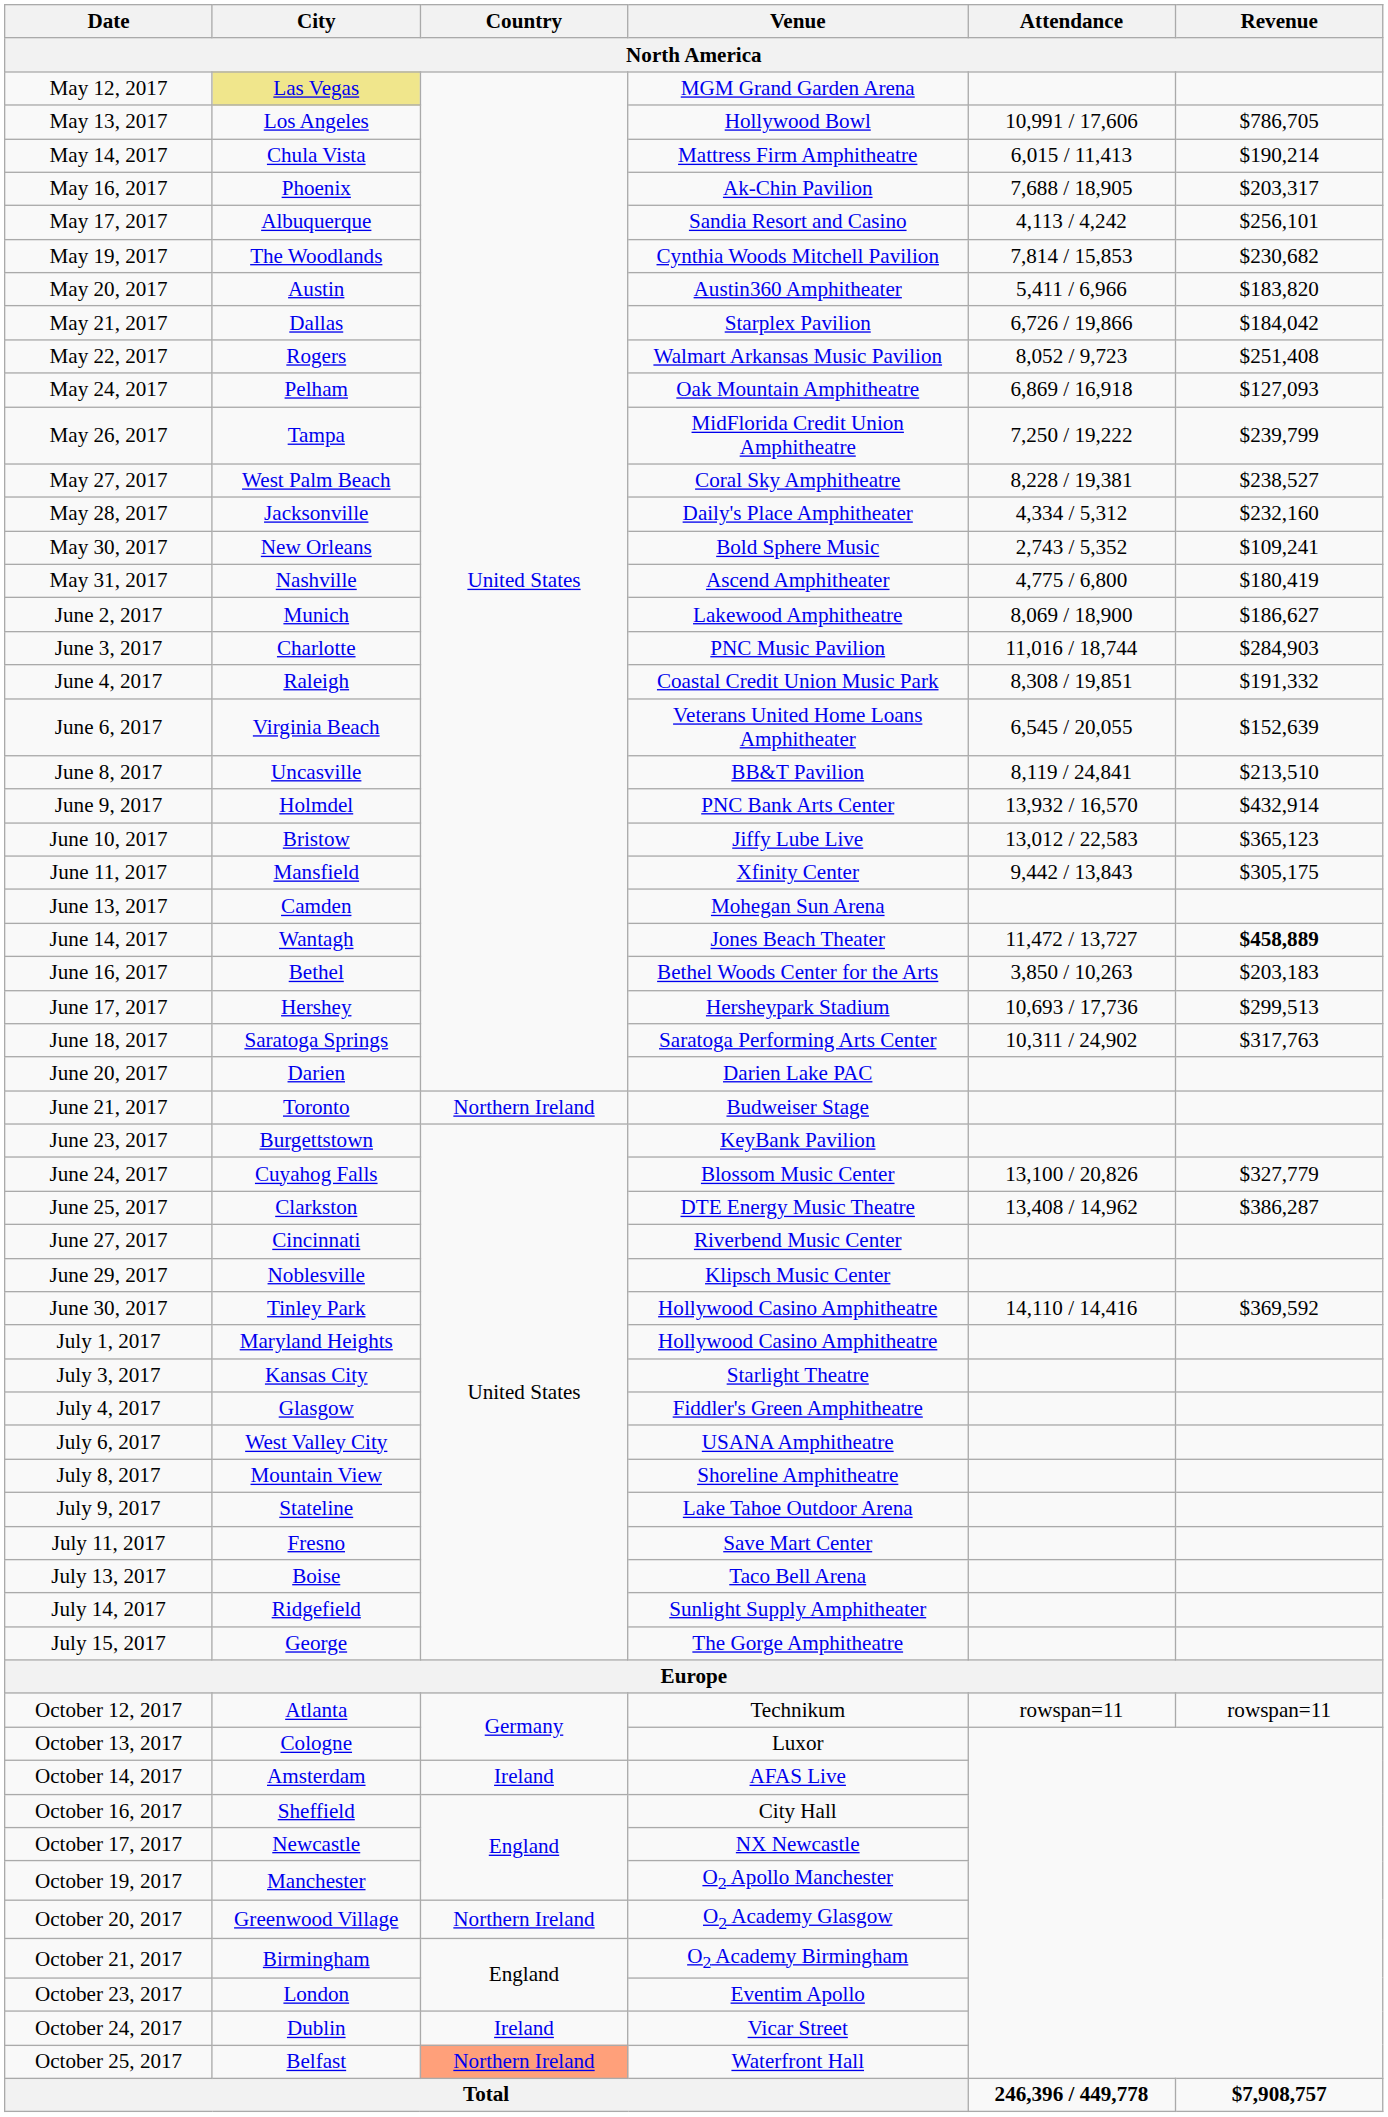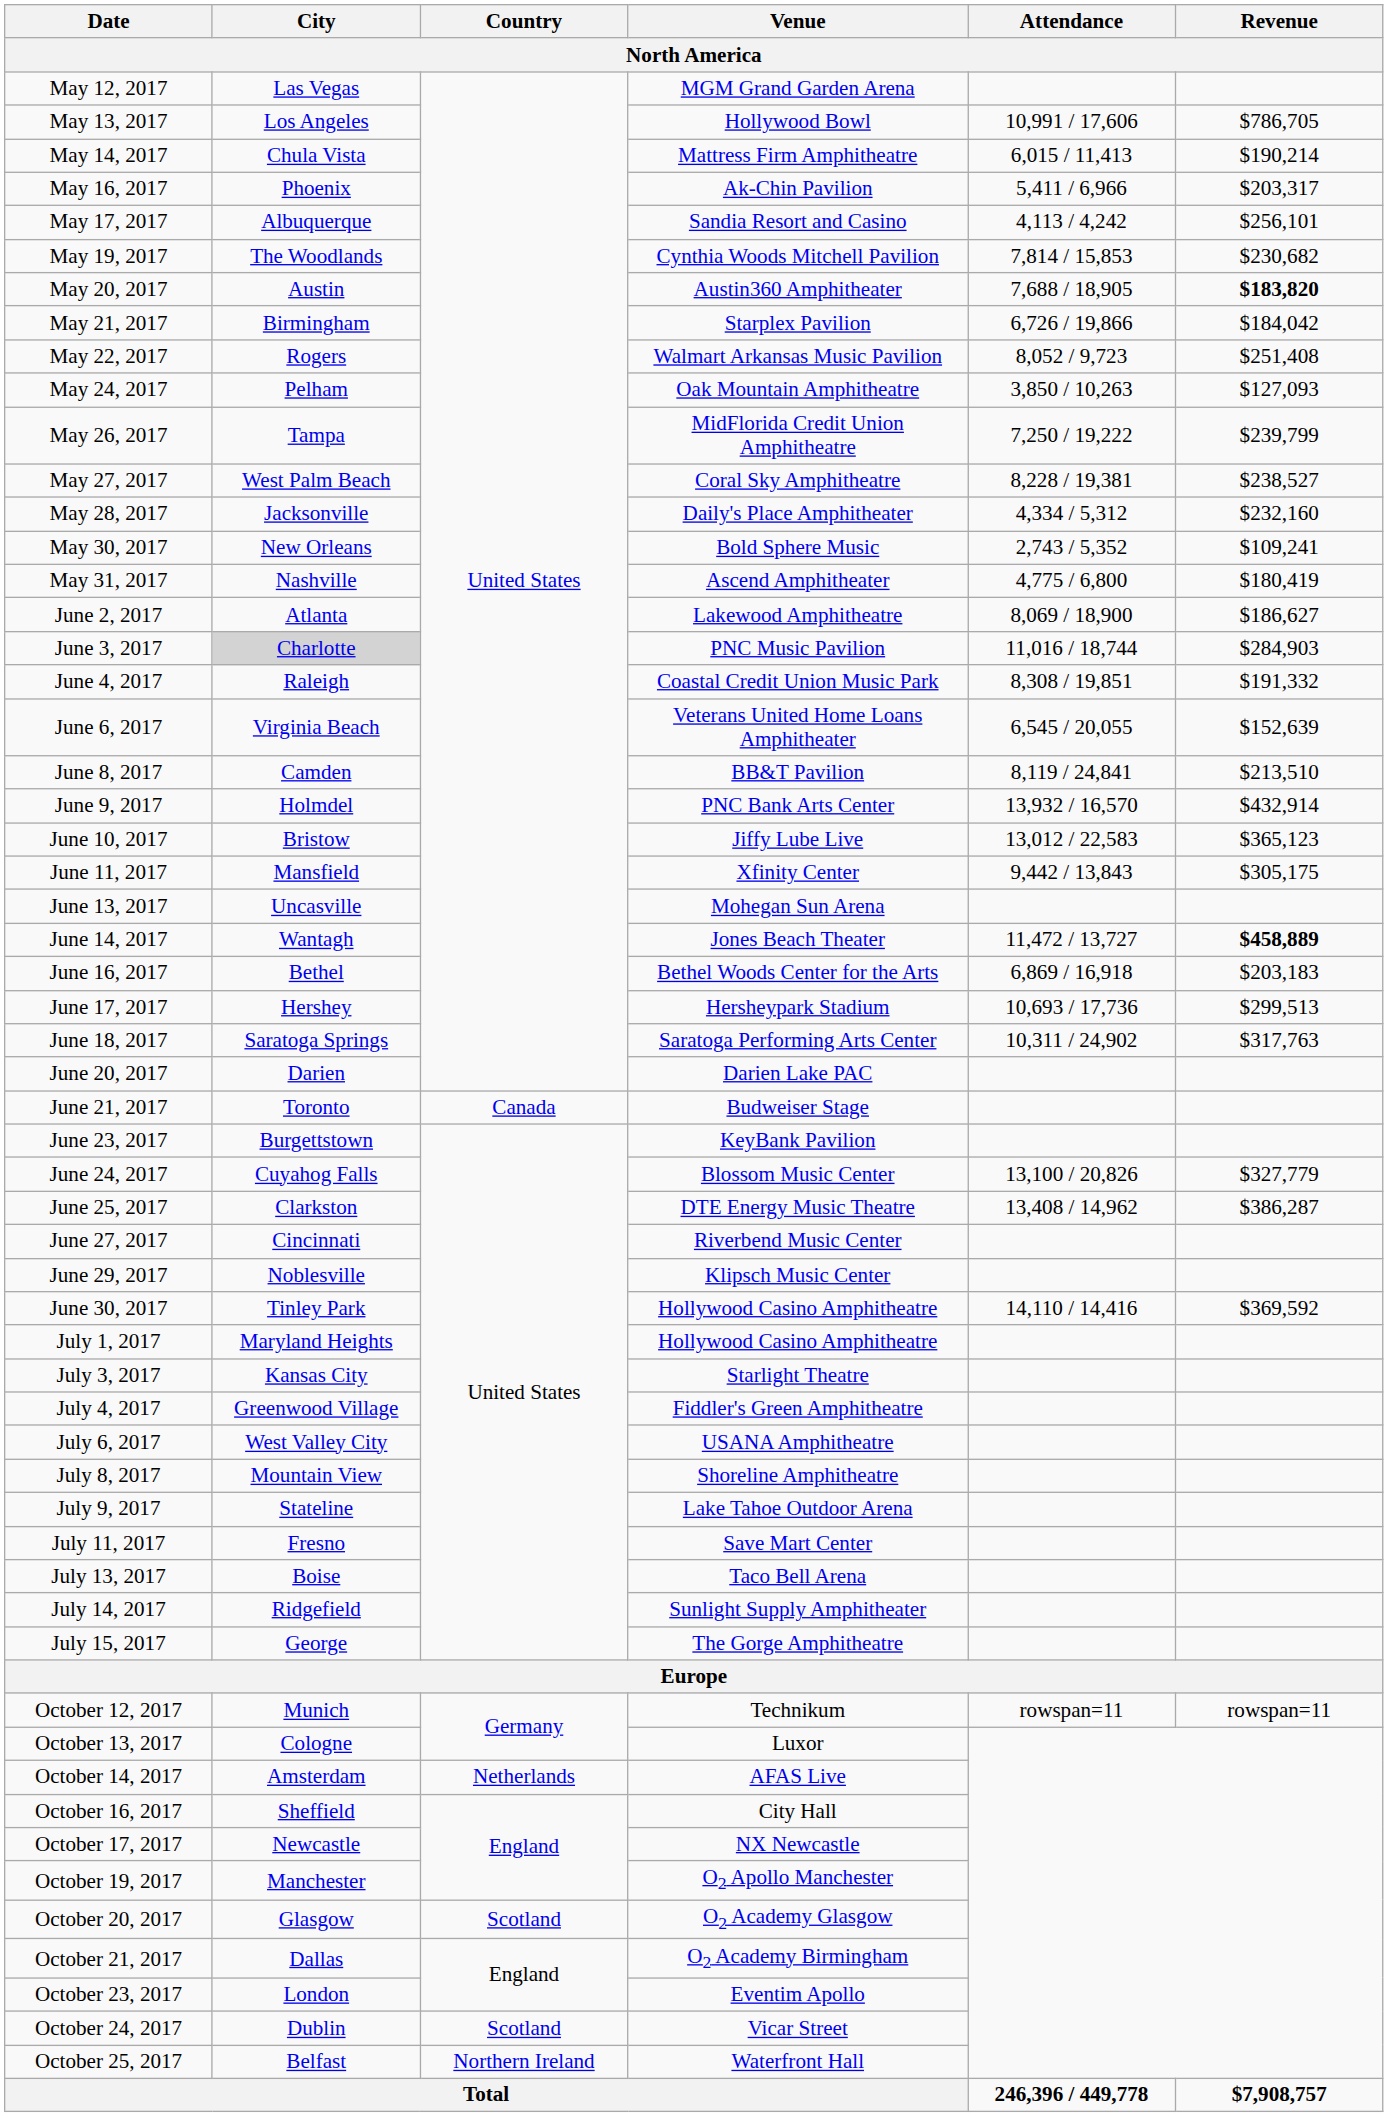(316, 88) khaki background -> (316, 88) no background
(1071, 188) 7,688 / 18,905 -> (1071, 188) 5,411 / 6,966
(1071, 289) 5,411 / 6,966 -> (1071, 289) 7,688 / 18,905
(1279, 289) normal -> (1279, 289) bold
(316, 322) Dallas -> (316, 322) Birmingham
(1071, 389) 6,869 / 16,918 -> (1071, 389) 3,850 / 10,263
(316, 614) Munich -> (316, 614) Atlanta
(316, 647) no background -> (316, 647) lightgrey background
(316, 772) Uncasville -> (316, 772) Camden
(316, 906) Camden -> (316, 906) Uncasville
(1071, 973) 3,850 / 10,263 -> (1071, 973) 6,869 / 16,918
(524, 1107) Northern Ireland -> (524, 1107) Canada
(316, 1408) Glasgow -> (316, 1408) Greenwood Village
(316, 1710) Atlanta -> (316, 1710) Munich
(524, 1777) Ireland -> (524, 1777) Netherlands
(316, 1919) Greenwood Village -> (316, 1919) Glasgow
(524, 1919) Northern Ireland -> (524, 1919) Scotland
(316, 1958) Birmingham -> (316, 1958) Dallas
(524, 2028) Ireland -> (524, 2028) Scotland
(524, 2061) lightsalmon background -> (524, 2061) no background
